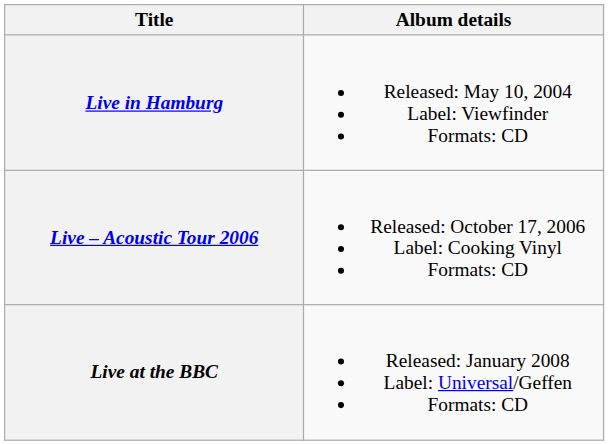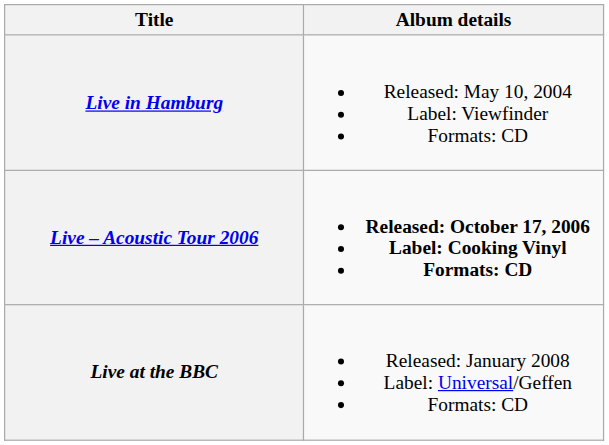(454, 248) normal -> (454, 248) bold
